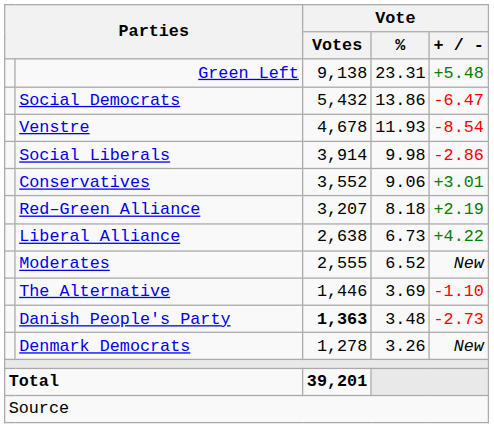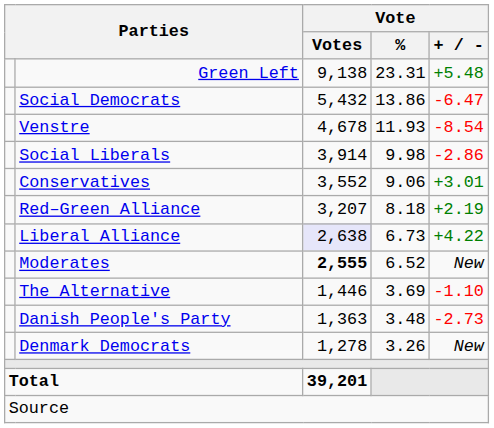(342, 237) no background -> (342, 237) lavender background
(342, 264) normal -> (342, 264) bold
(342, 319) bold -> (342, 319) normal
